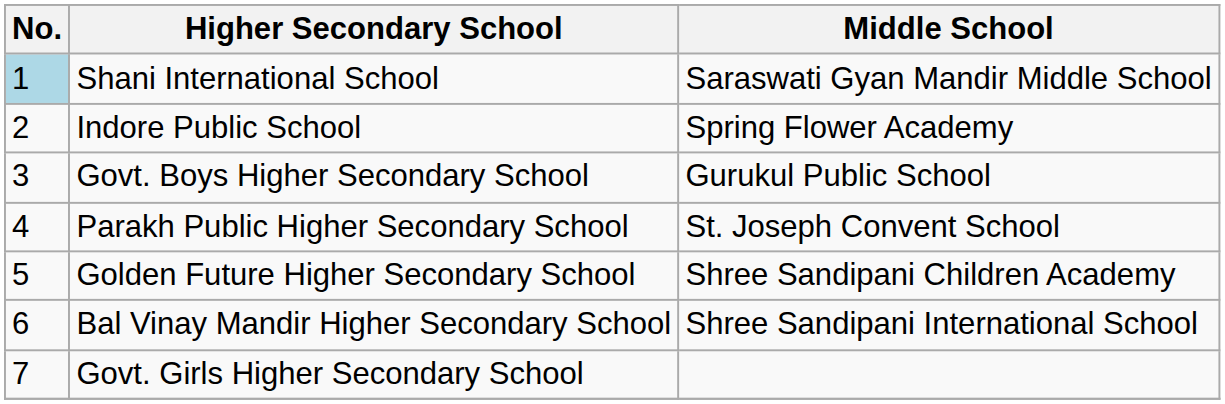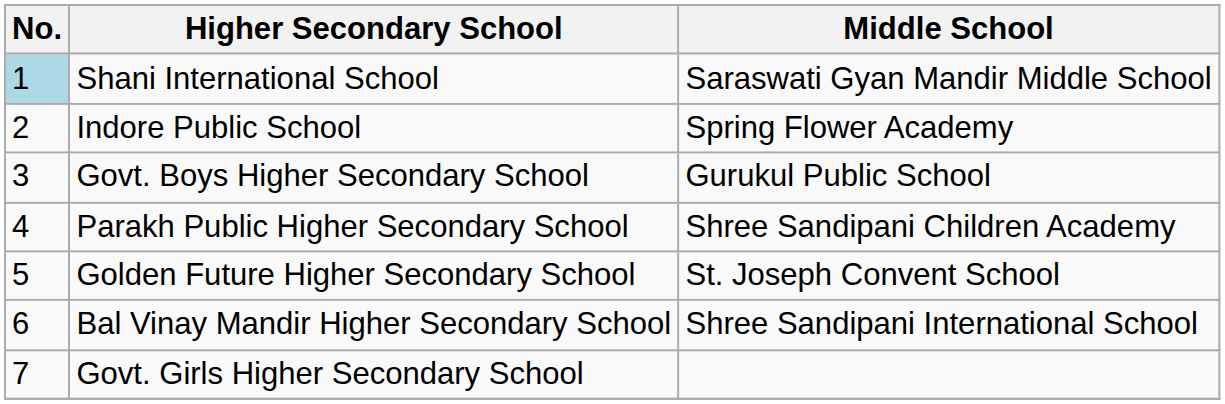(873, 226) St. Joseph Convent School -> (930, 226) Shree Sandipani Children Academy
(930, 275) Shree Sandipani Children Academy -> (873, 275) St. Joseph Convent School
